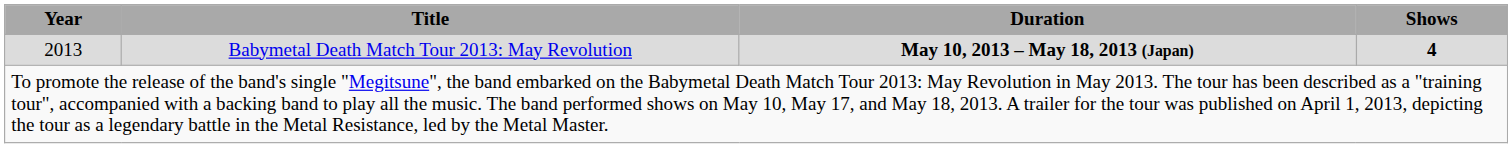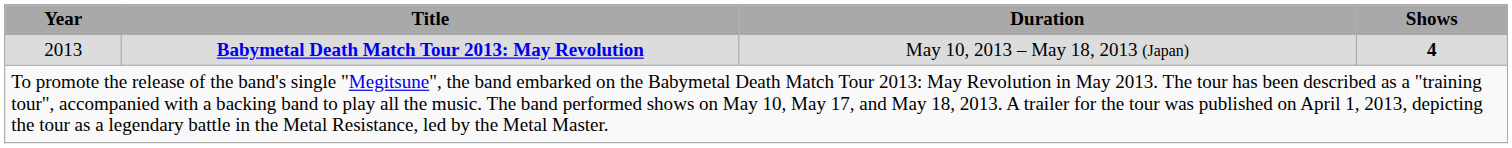(430, 49) normal -> (430, 49) bold
(1047, 49) bold -> (1047, 49) normal
